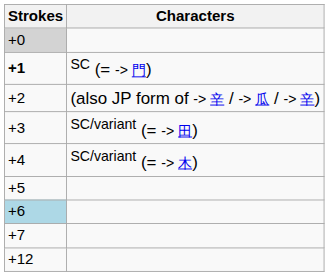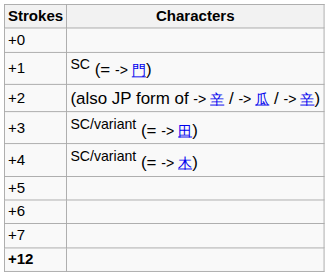(17, 40) lightgrey background -> (17, 40) no background
(17, 68) bold -> (17, 68) normal
(17, 211) lightblue background -> (17, 211) no background
(21, 259) normal -> (21, 259) bold
